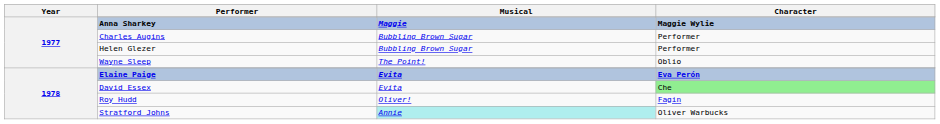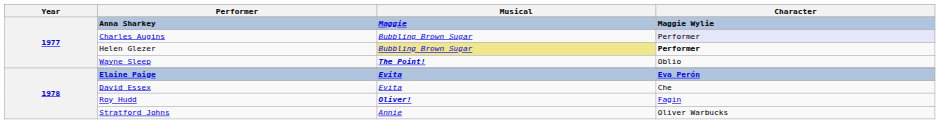(679, 36) no background -> (679, 36) lavender background
(425, 49) no background -> (425, 49) khaki background
(679, 49) normal -> (679, 49) bold
(402, 62) normal -> (402, 62) bold
(665, 87) lightgreen background -> (665, 87) no background
(395, 100) normal -> (395, 100) bold
(390, 112) paleturquoise background -> (390, 112) no background
